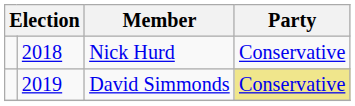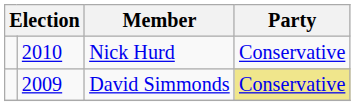(42, 52) 2018 -> (42, 52) 2010
(42, 84) 2019 -> (42, 84) 2009
